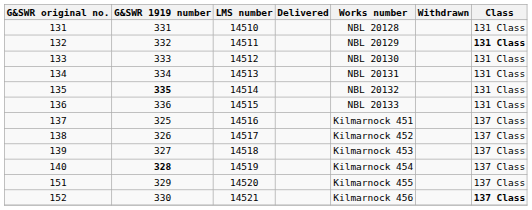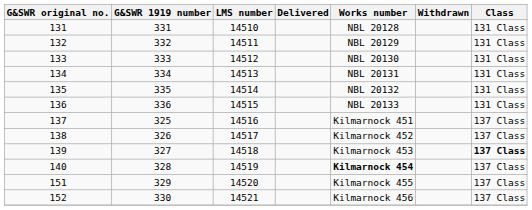(499, 43) bold -> (499, 43) normal
(163, 89) bold -> (163, 89) normal
(499, 151) normal -> (499, 151) bold
(163, 167) bold -> (163, 167) normal
(373, 167) normal -> (373, 167) bold
(499, 198) bold -> (499, 198) normal
